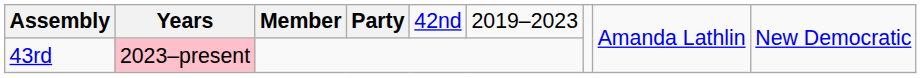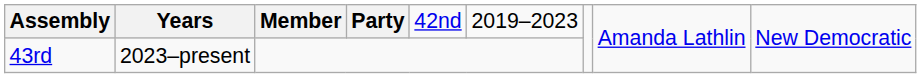(185, 55) pink background -> (185, 55) no background
